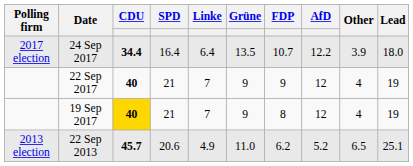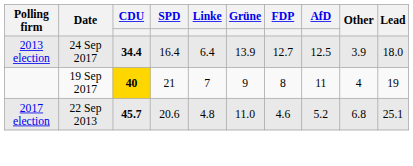(31, 52) 2017 election -> (31, 52) 2013 election
(245, 52) 13.5 -> (245, 52) 13.9
(283, 52) 10.7 -> (283, 52) 12.7
(321, 52) 12.2 -> (321, 52) 12.5
- row: (85, 83)
(321, 115) 12 -> (321, 83) 11
(31, 146) 2013 election -> (31, 115) 2017 election
(207, 146) 4.9 -> (207, 115) 4.8
(283, 146) 6.2 -> (283, 115) 4.6
(359, 146) 6.5 -> (359, 115) 6.8
